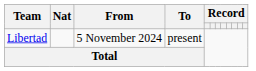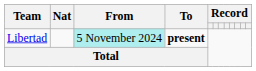(119, 38) no background -> (119, 38) paleturquoise background
(185, 38) normal -> (186, 38) bold
